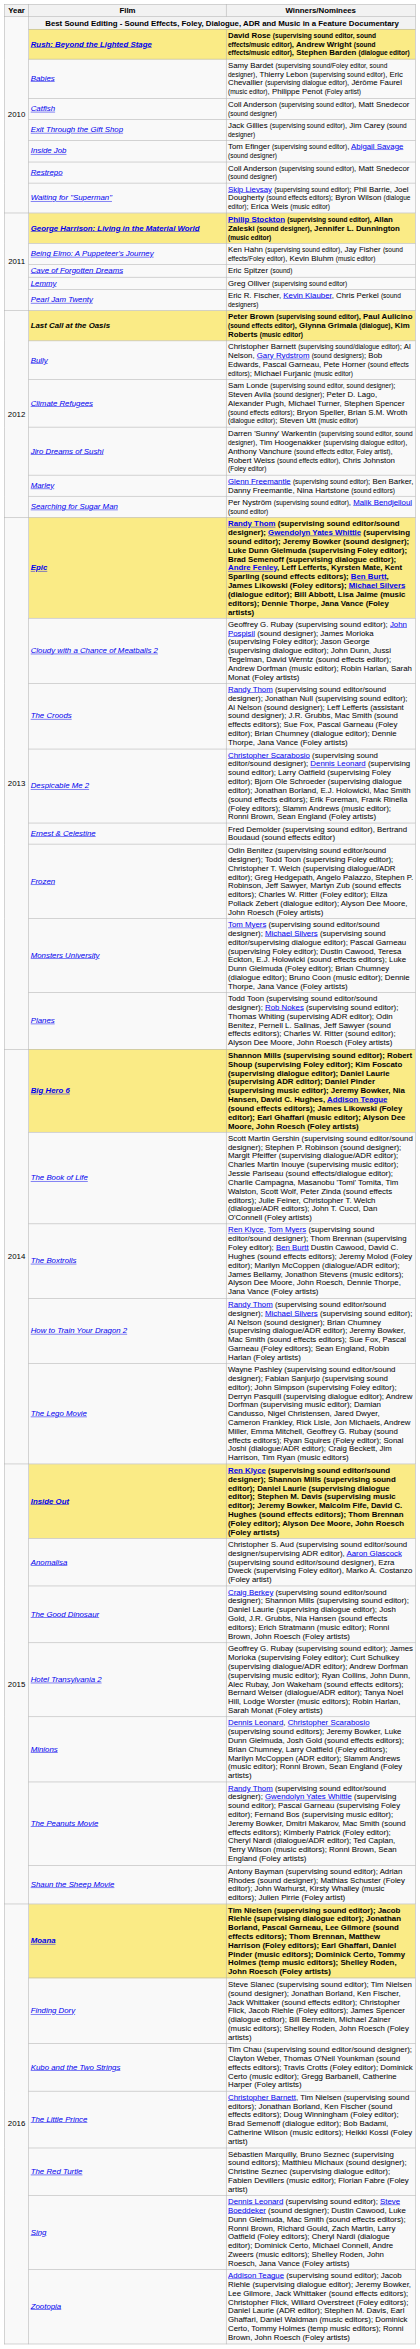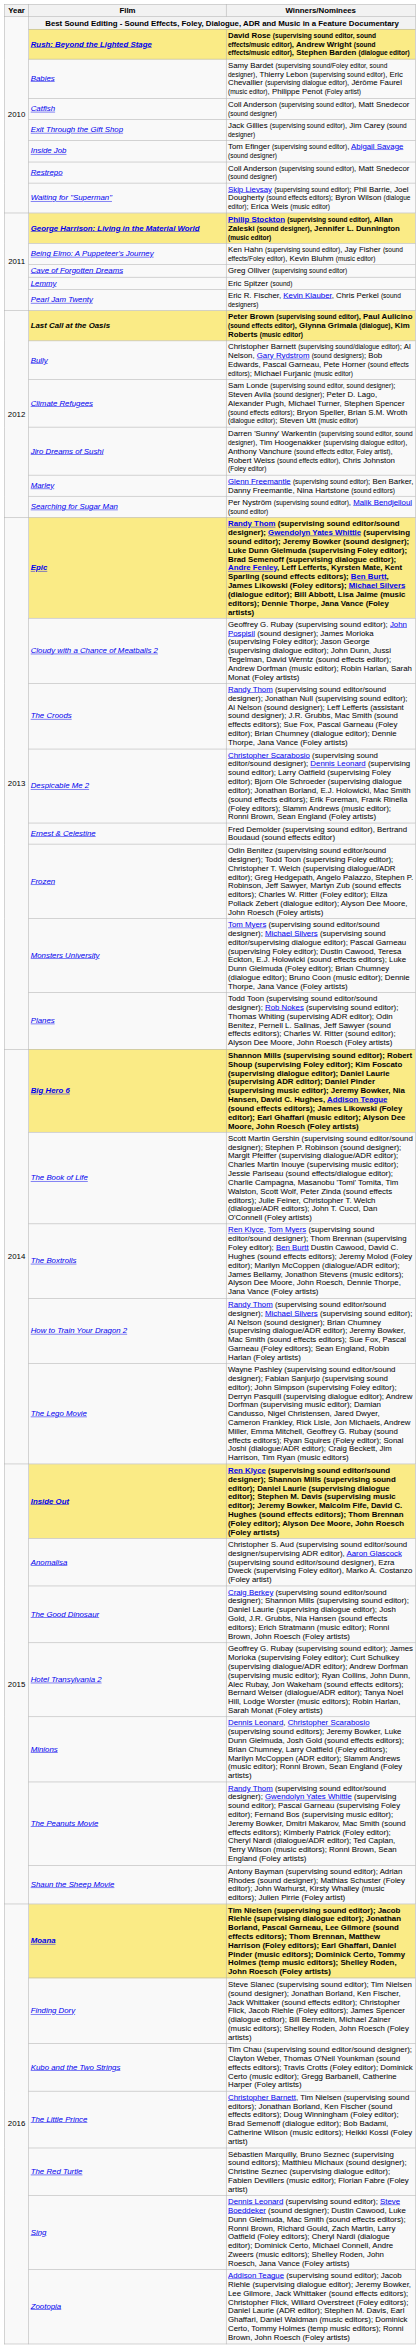(260, 270) Eric Spitzer (sound) -> (288, 270) Greg Olliver (supervising sound editor)
(288, 283) Greg Olliver (supervising sound editor) -> (260, 283) Eric Spitzer (sound)
